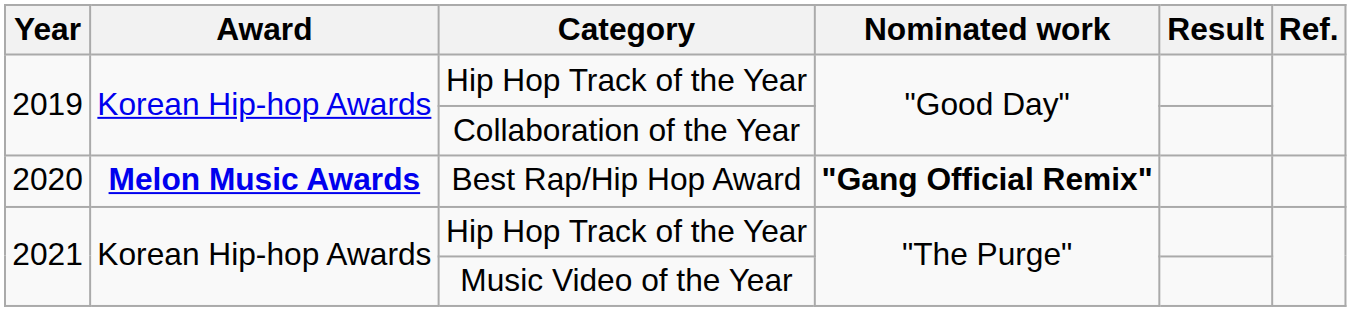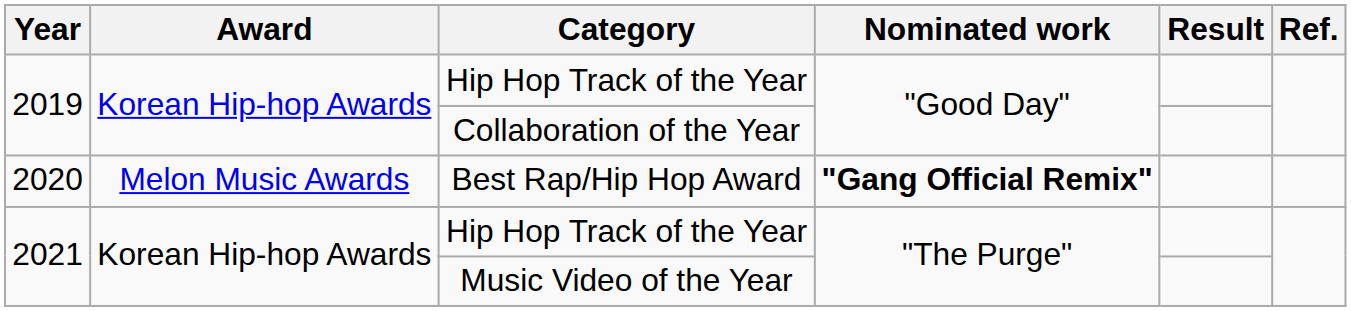(264, 180) bold -> (264, 180) normal
